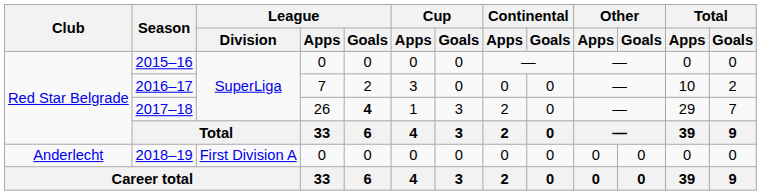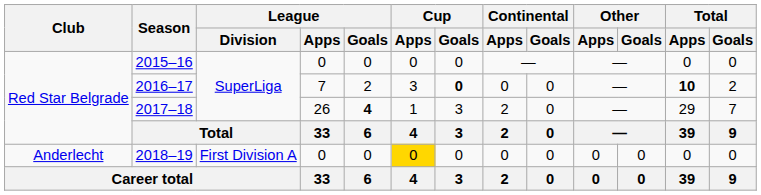(459, 86) normal -> (459, 86) bold
(687, 86) normal -> (687, 86) bold
(413, 156) no background -> (413, 156) gold background
